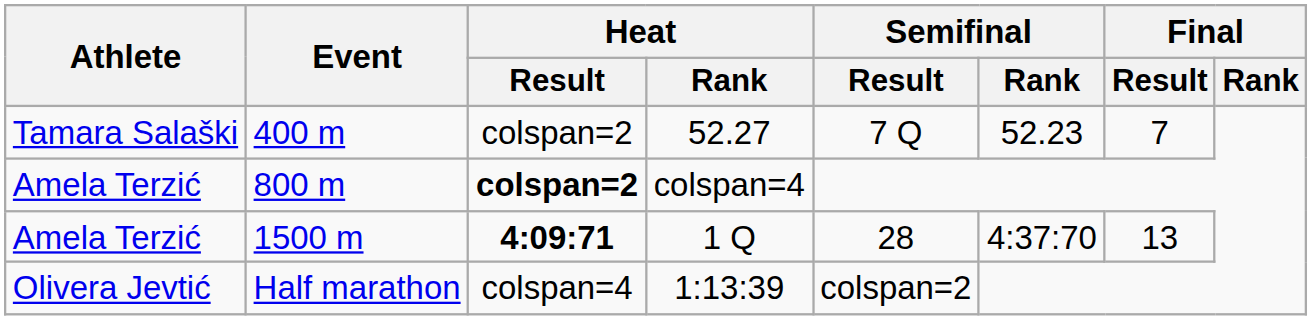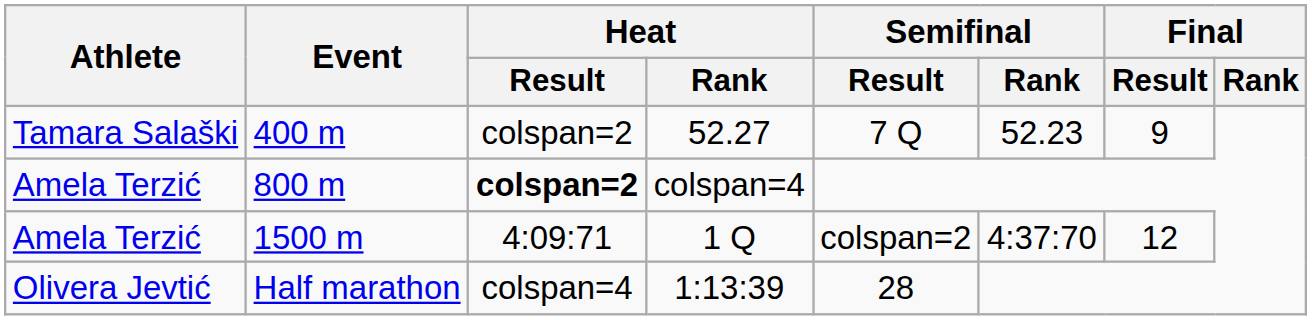(1160, 133) 7 -> (1160, 133) 9
(557, 237) bold -> (557, 237) normal
(896, 237) 28 -> (896, 237) colspan=2
(1160, 237) 13 -> (1160, 237) 12
(896, 289) colspan=2 -> (896, 289) 28
